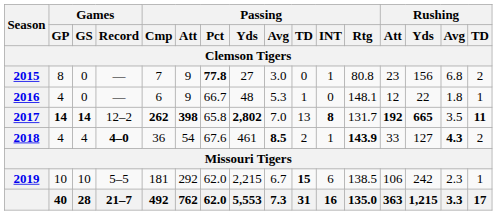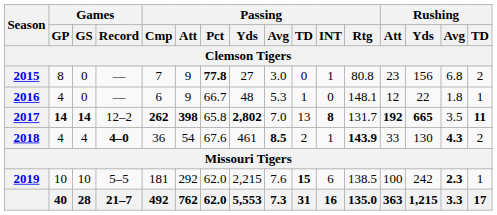(423, 138) 127 -> (423, 138) 130
(278, 179) 6.7 -> (278, 179) 7.6
(393, 179) 106 -> (393, 179) 100
(454, 179) normal -> (454, 179) bold
